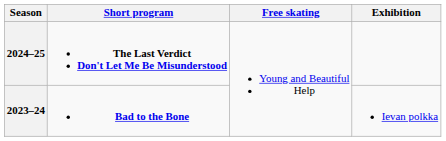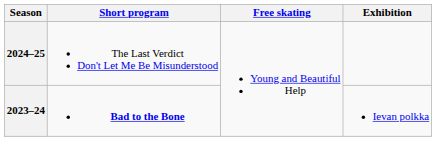(138, 59) bold -> (134, 59) normal
